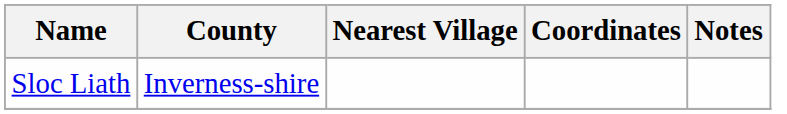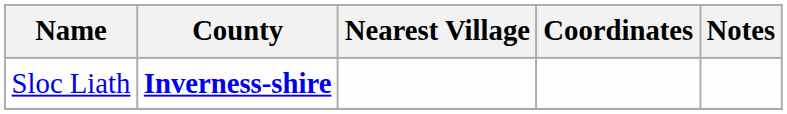(231, 82) normal -> (238, 82) bold
